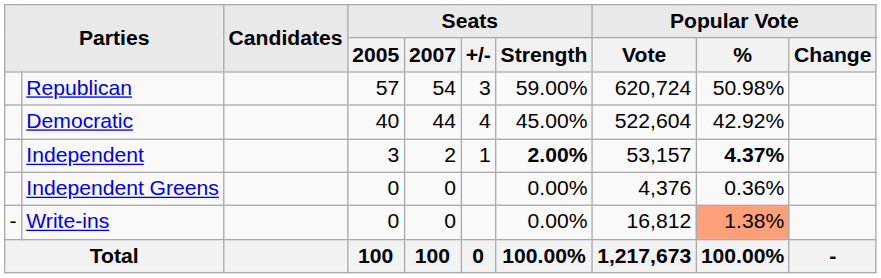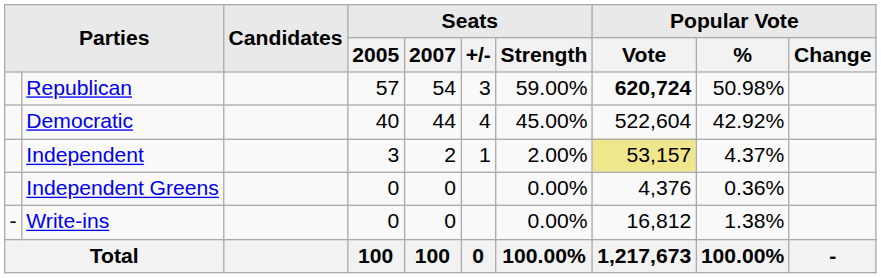(653, 88) normal -> (653, 88) bold
(557, 155) bold -> (557, 155) normal
(659, 155) no background -> (659, 155) khaki background
(754, 155) bold -> (754, 155) normal
(754, 222) lightsalmon background -> (754, 222) no background
